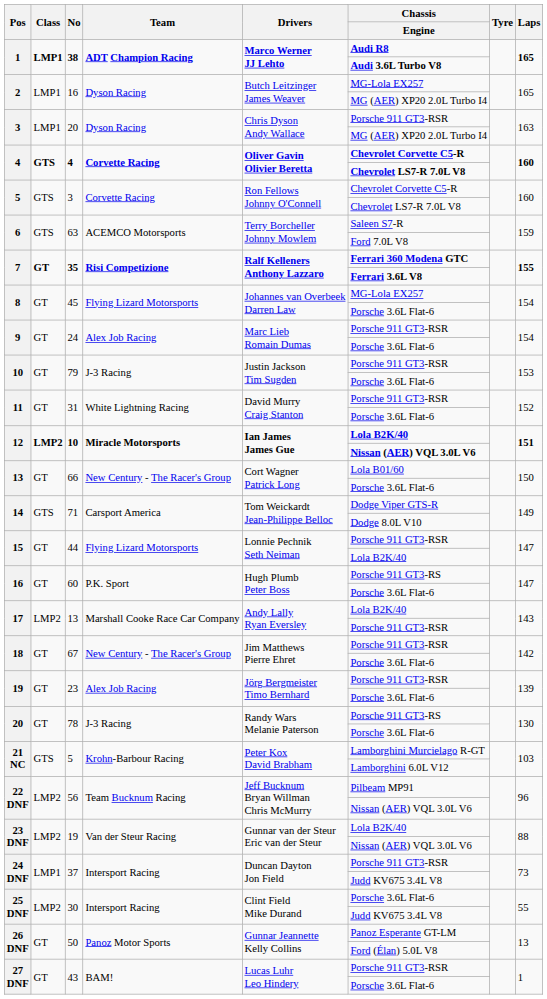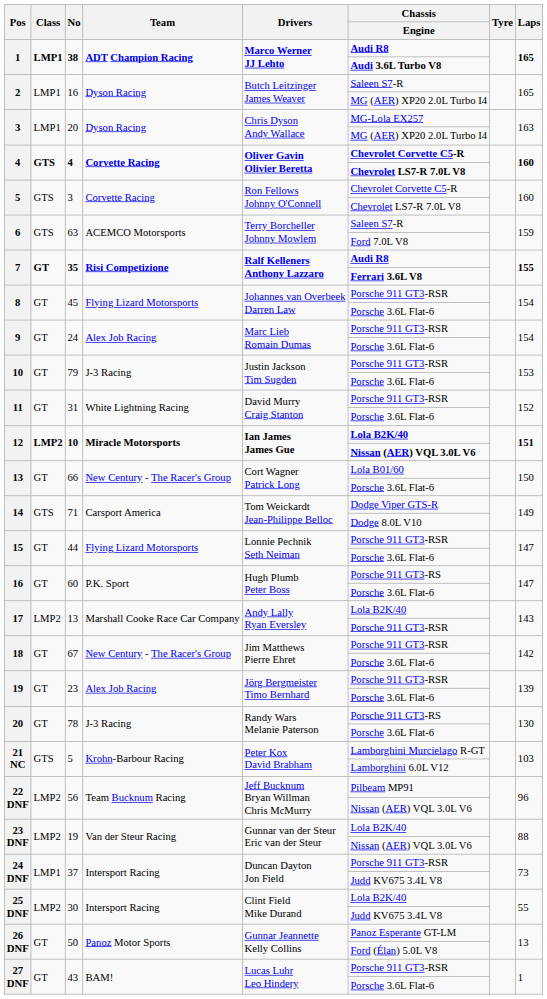(387, 83) MG-Lola EX257 -> (377, 83) Saleen S7-R
(399, 118) Porsche 911 GT3-RSR -> (387, 118) MG-Lola EX257
(409, 259) Ferrari 360 Modena GTC -> (369, 259) Audi R8
(387, 294) MG-Lola EX257 -> (399, 294) Porsche 911 GT3-RSR
(378, 557) Lola B2K/40 -> (392, 557) Porsche 3.6L Flat-6
(392, 898) Porsche 3.6L Flat-6 -> (378, 898) Lola B2K/40
